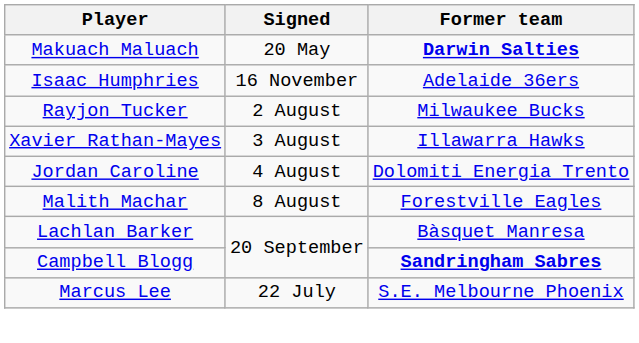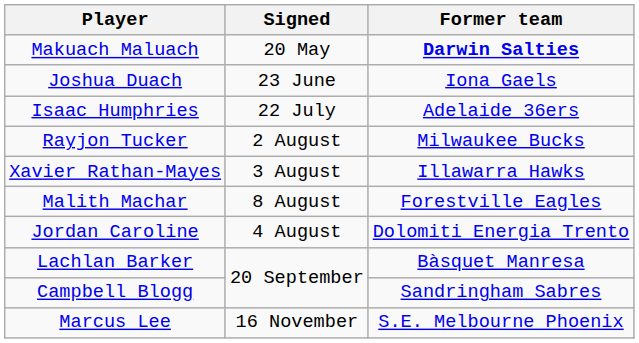+ row: (115, 80)
(297, 80) 16 November -> (297, 111) 22 July
rows swapped: (115, 171) <-> (115, 202)
(501, 262) bold -> (501, 293) normal
(297, 293) 22 July -> (297, 323) 16 November
